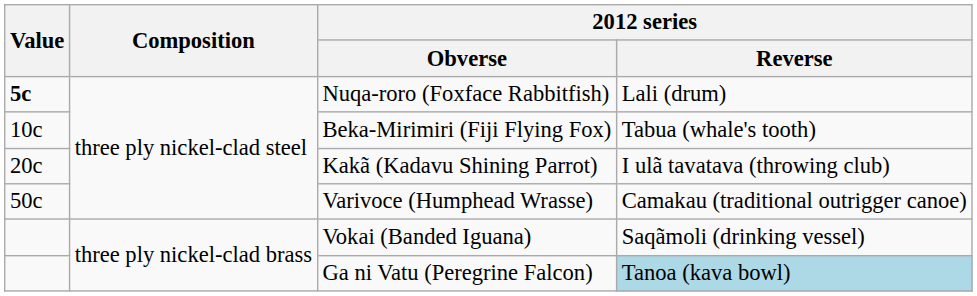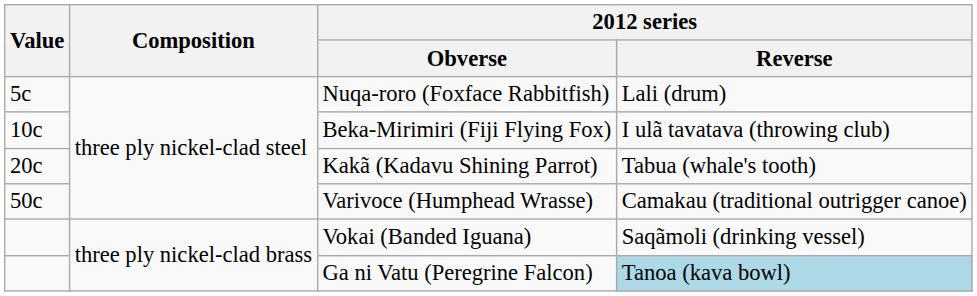(21, 93) bold -> (21, 93) normal
(719, 129) Tabua (whale's tooth) -> (756, 129) I ulã tavatava (throwing club)
(756, 165) I ulã tavatava (throwing club) -> (719, 165) Tabua (whale's tooth)
